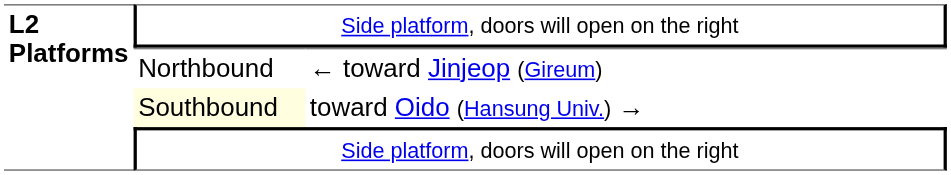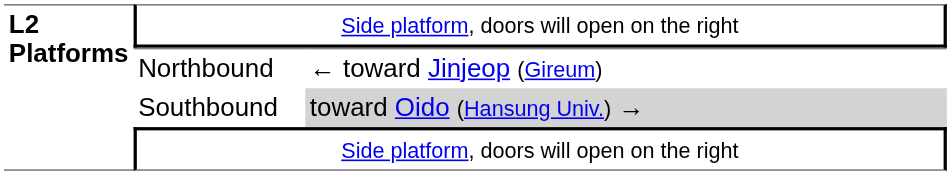(208, 107) lightyellow background -> (208, 107) no background
(477, 107) no background -> (477, 107) lightgrey background
